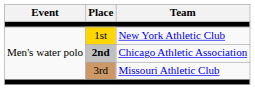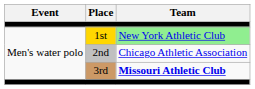(172, 35) no background -> (172, 35) lightgreen background
(101, 53) bold -> (101, 53) normal
(169, 70) normal -> (172, 70) bold
